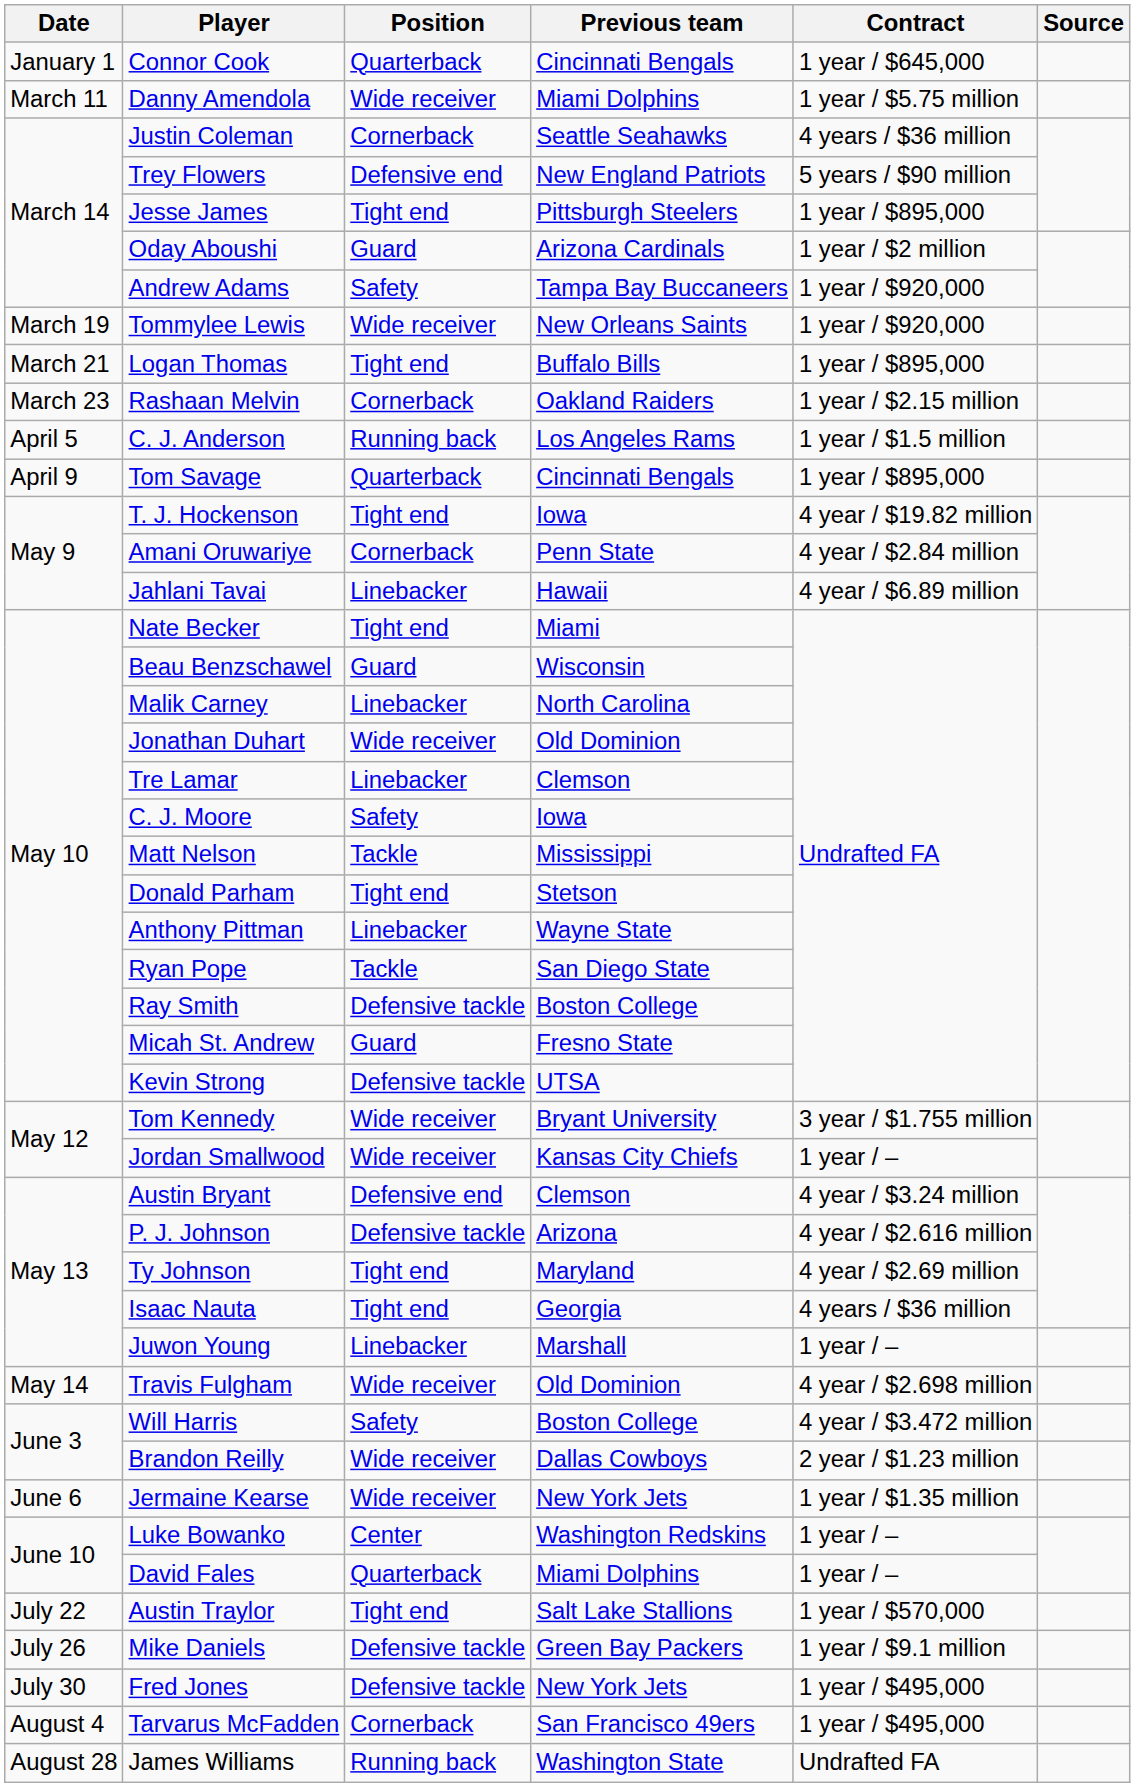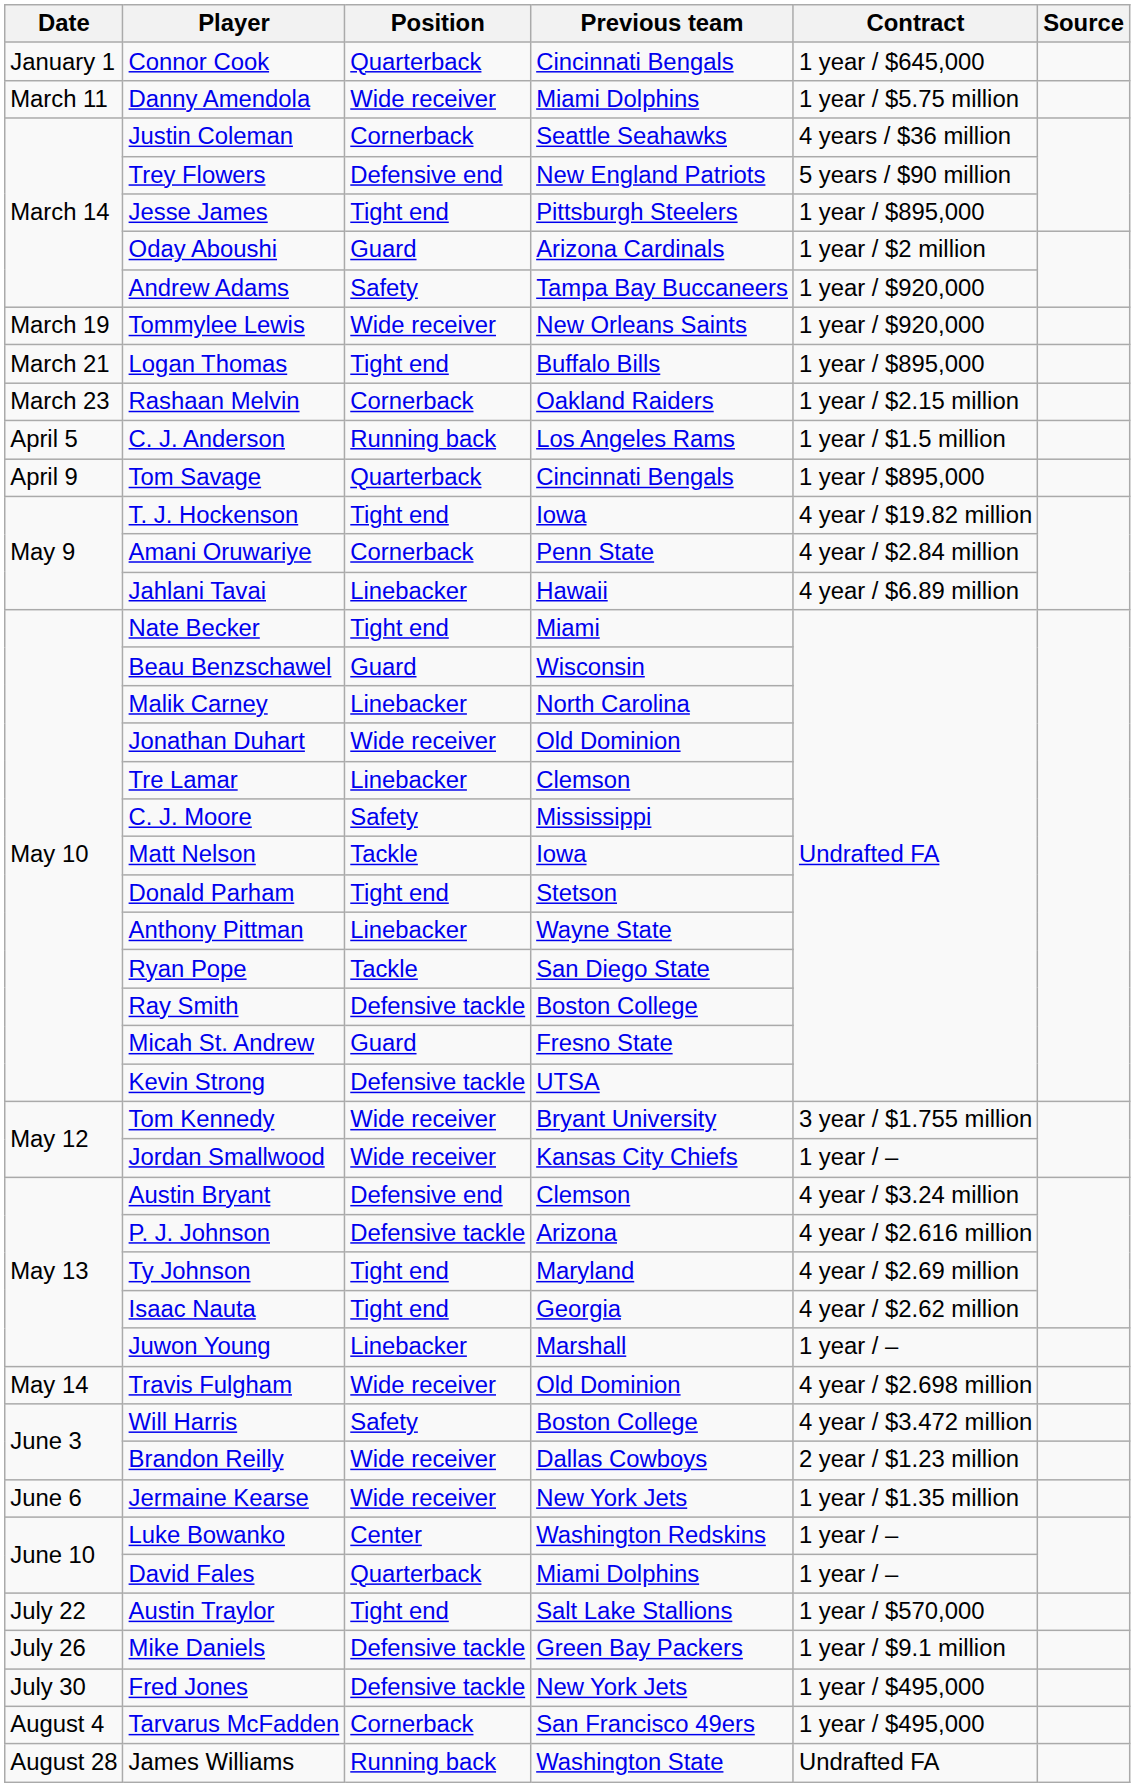(561, 817) Iowa -> (594, 817) Mississippi
(594, 855) Mississippi -> (561, 855) Iowa
(905, 1308) 4 years / $36 million -> (909, 1308) 4 year / $2.62 million
